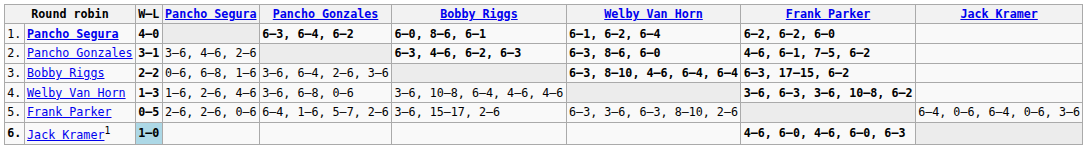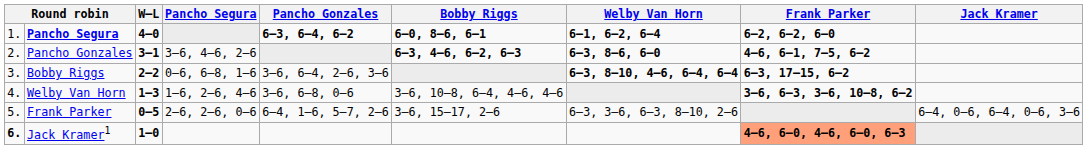(149, 133) lightblue background -> (149, 133) no background
(825, 133) no background -> (825, 133) lightsalmon background
